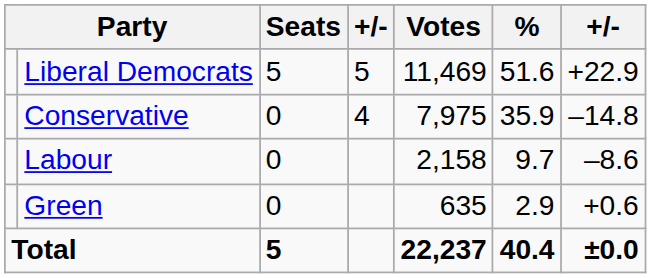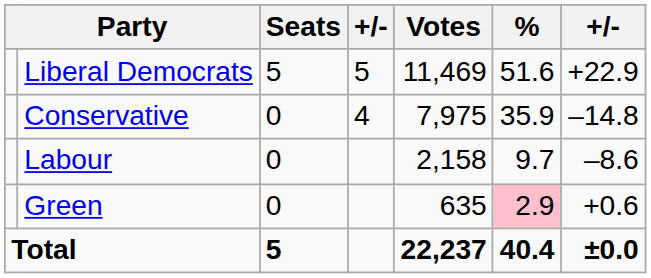(535, 205) no background -> (535, 205) pink background
